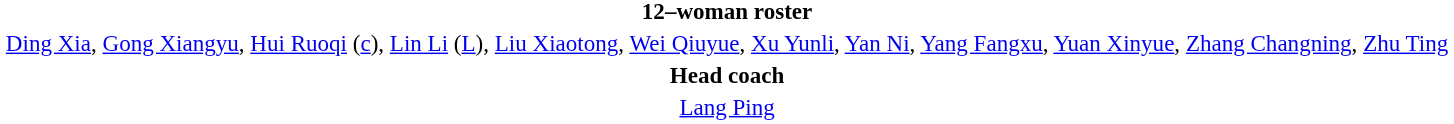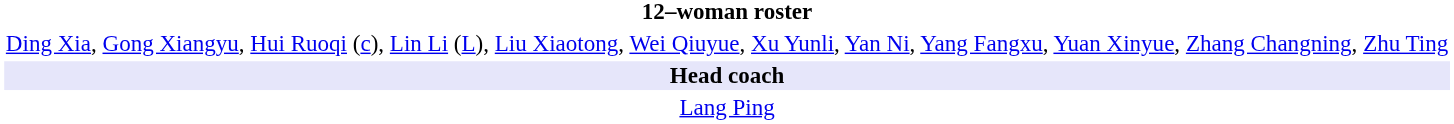(727, 75) no background -> (727, 75) lavender background
